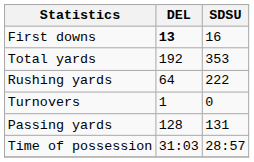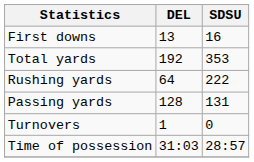(167, 37) bold -> (167, 37) normal
rows swapped: (60, 125) <-> (44, 103)
